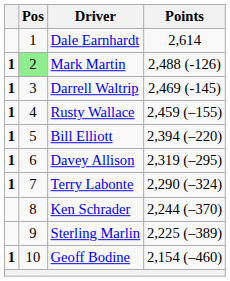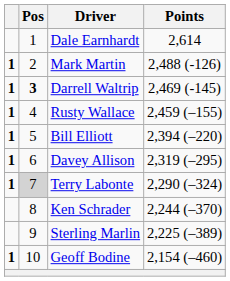(33, 64) lightgreen background -> (33, 64) no background
(33, 88) normal -> (33, 88) bold
(33, 185) no background -> (33, 185) lightgrey background
